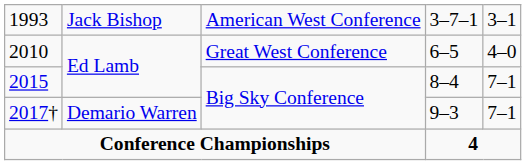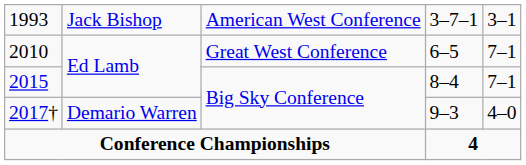(502, 50) 4–0 -> (502, 50) 7–1
(502, 112) 7–1 -> (502, 112) 4–0
